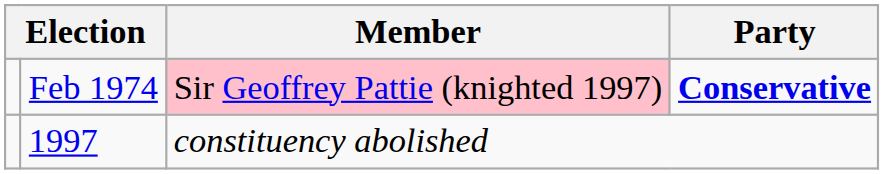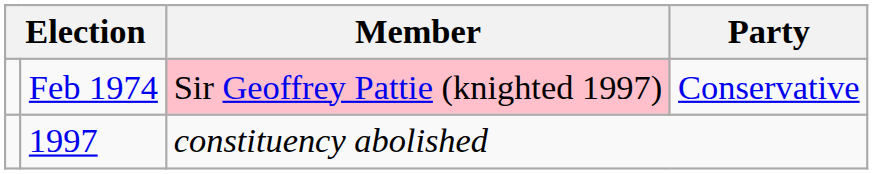(775, 86) bold -> (769, 86) normal
